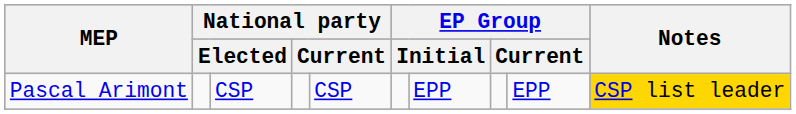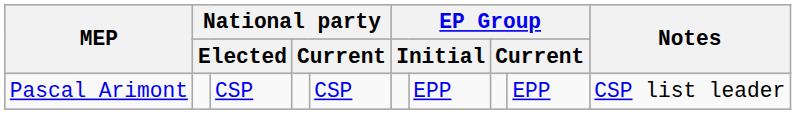(690, 91) gold background -> (690, 91) no background
